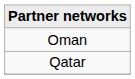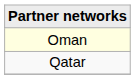(67, 39) no background -> (67, 39) lightyellow background
